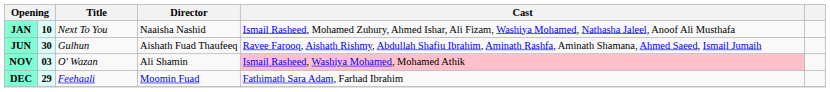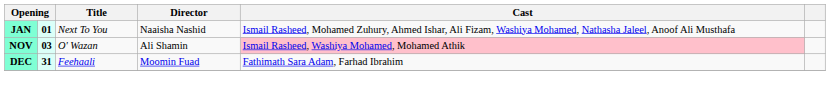(47, 29) 10 -> (47, 29) 01
- row: (21, 45)
(47, 78) 29 -> (47, 62) 31
